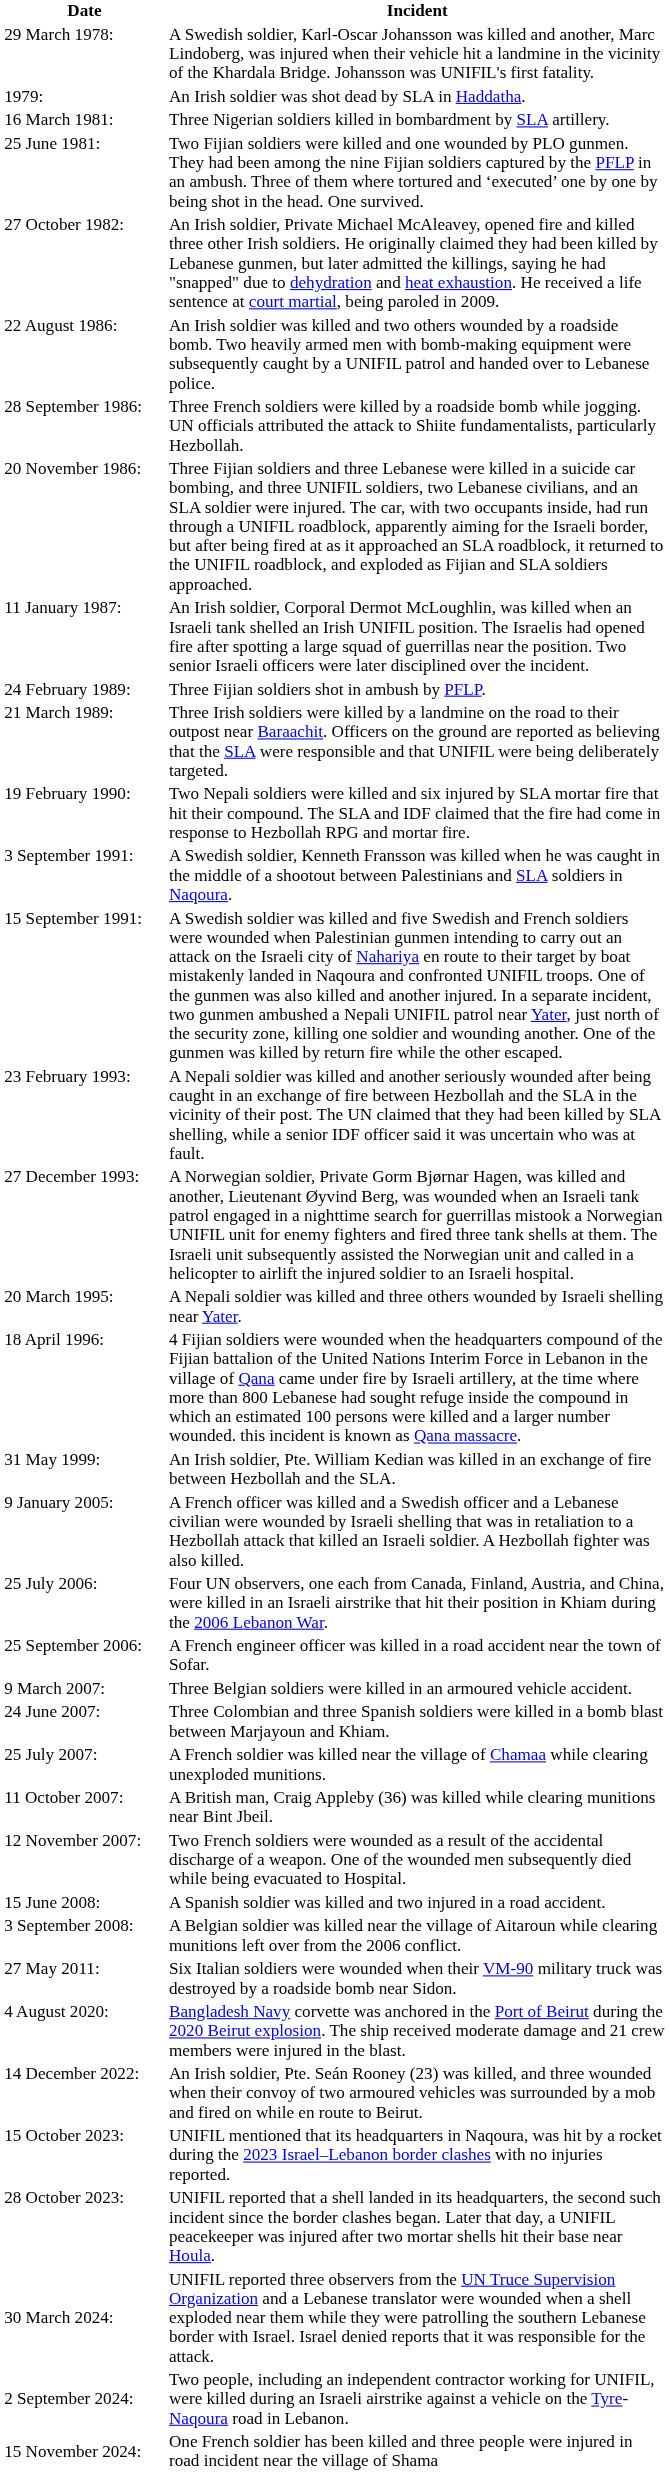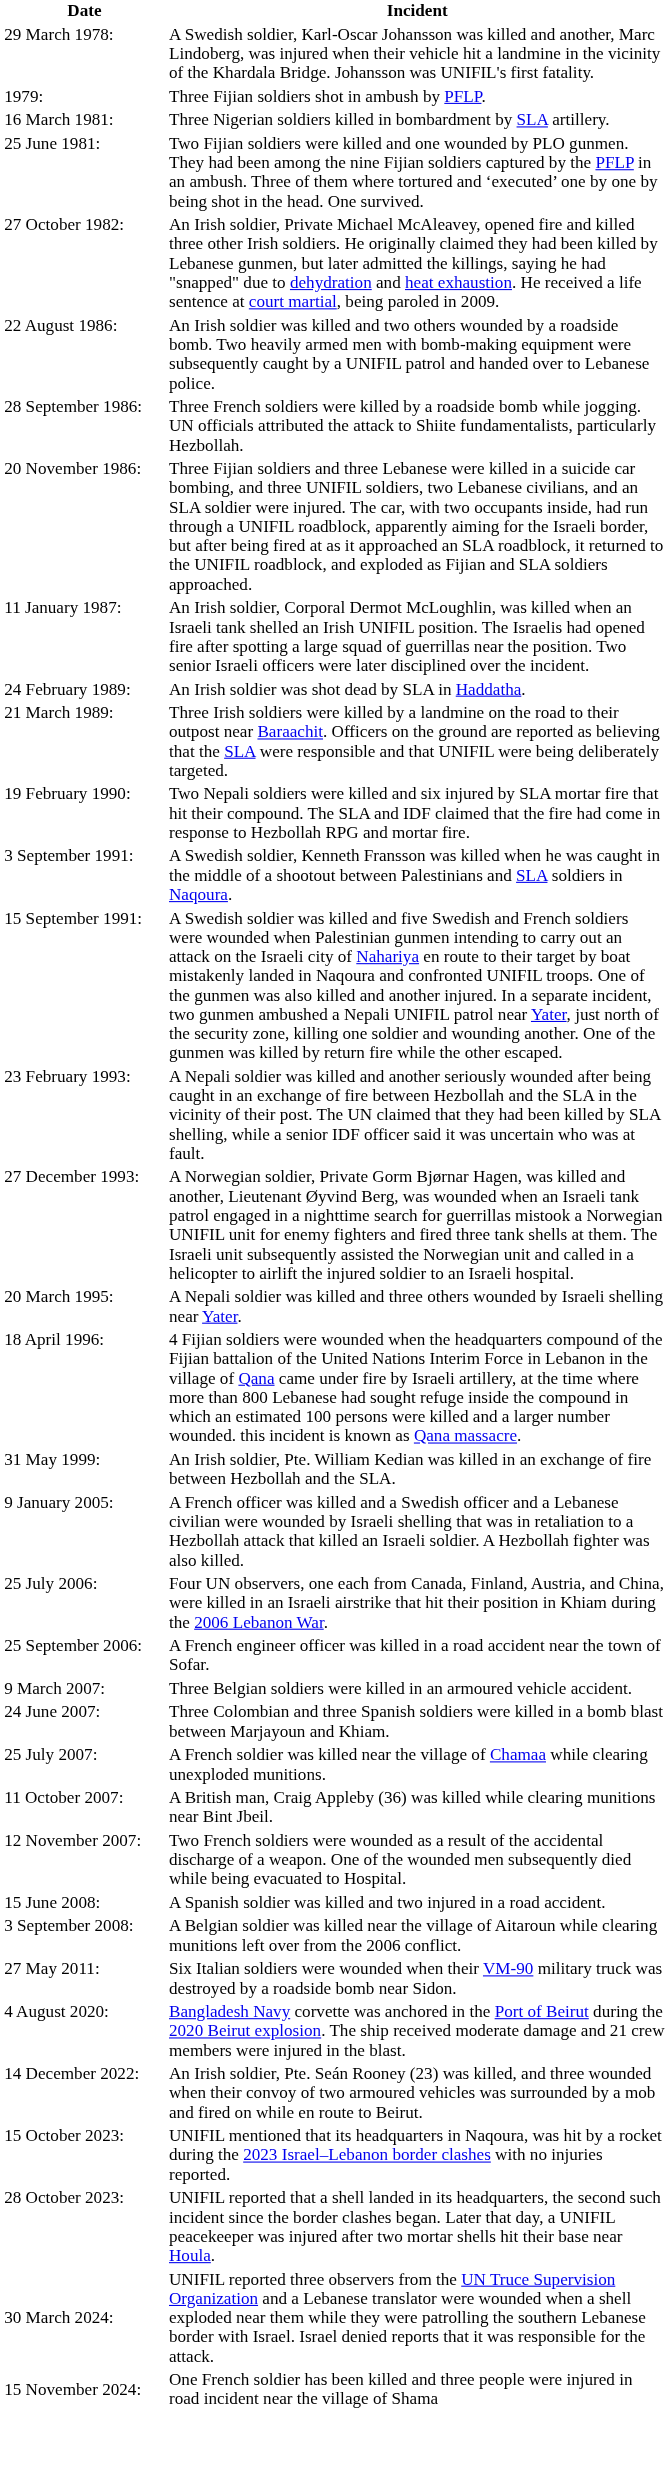(347, 96) An Irish soldier was shot dead by SLA in Haddatha. -> (327, 96) Three Fijian soldiers shot in ambush by PFLP.
(327, 689) Three Fijian soldiers shot in ambush by PFLP. -> (347, 689) An Irish soldier was shot dead by SLA in Haddatha.
- row: (69, 2399)
